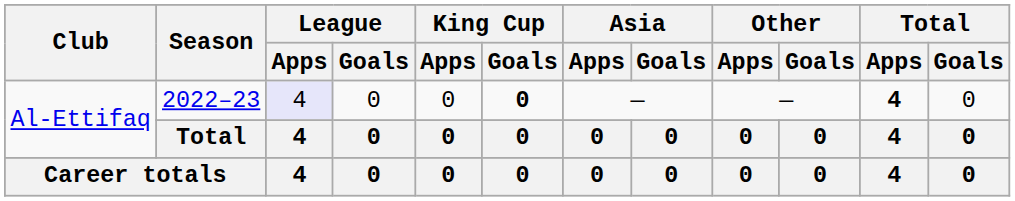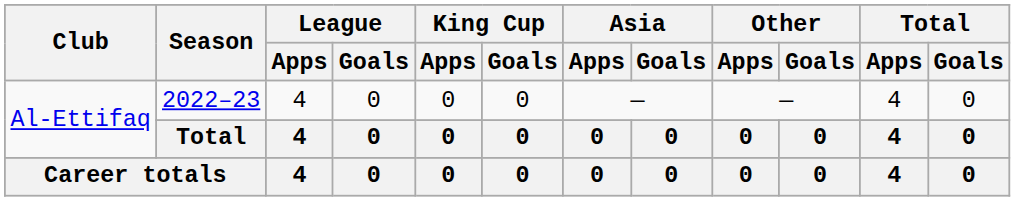(300, 100) lavender background -> (300, 100) no background
(523, 100) bold -> (523, 100) normal
(894, 100) bold -> (894, 100) normal
